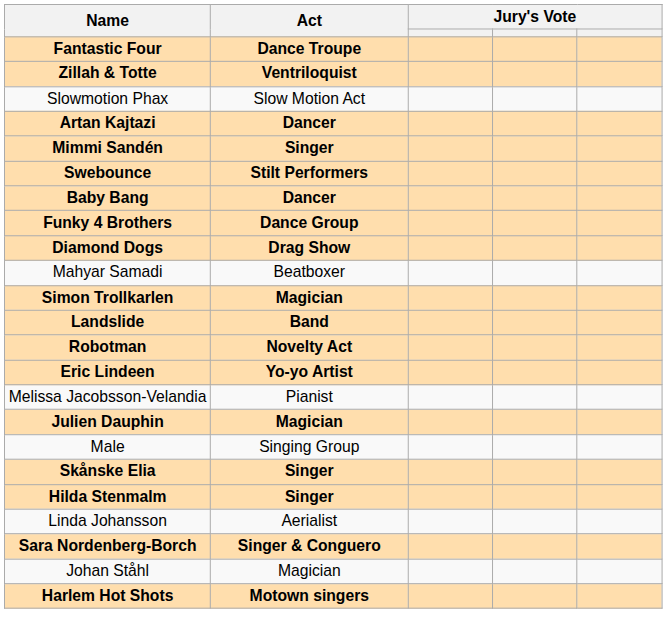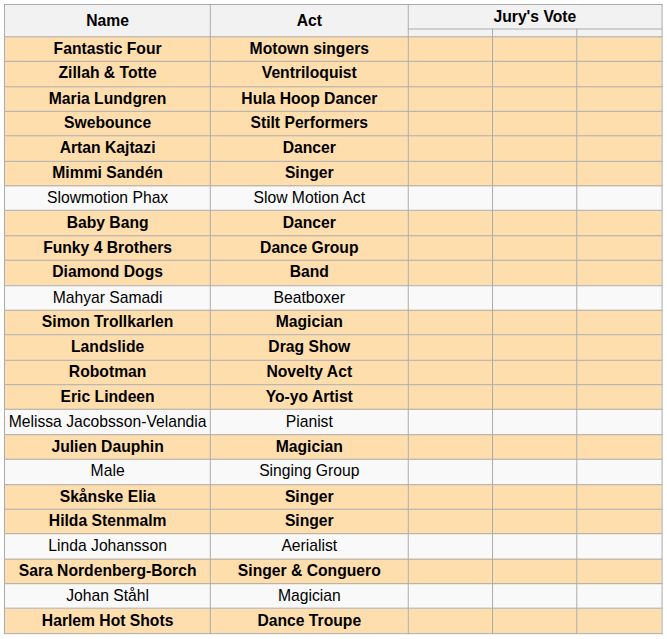(309, 49) Dance Troupe -> (309, 49) Motown singers
+ row: (108, 98)
rows swapped: (108, 173) <-> (108, 98)
(309, 247) Drag Show -> (309, 272) Band
(309, 322) Band -> (309, 347) Drag Show
(309, 596) Motown singers -> (309, 620) Dance Troupe
